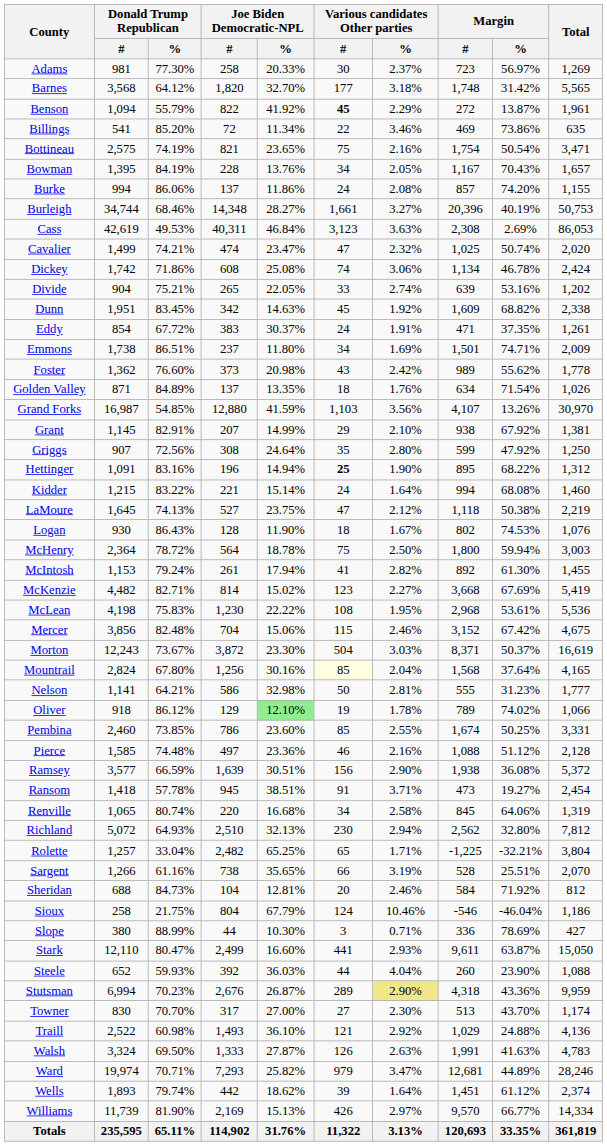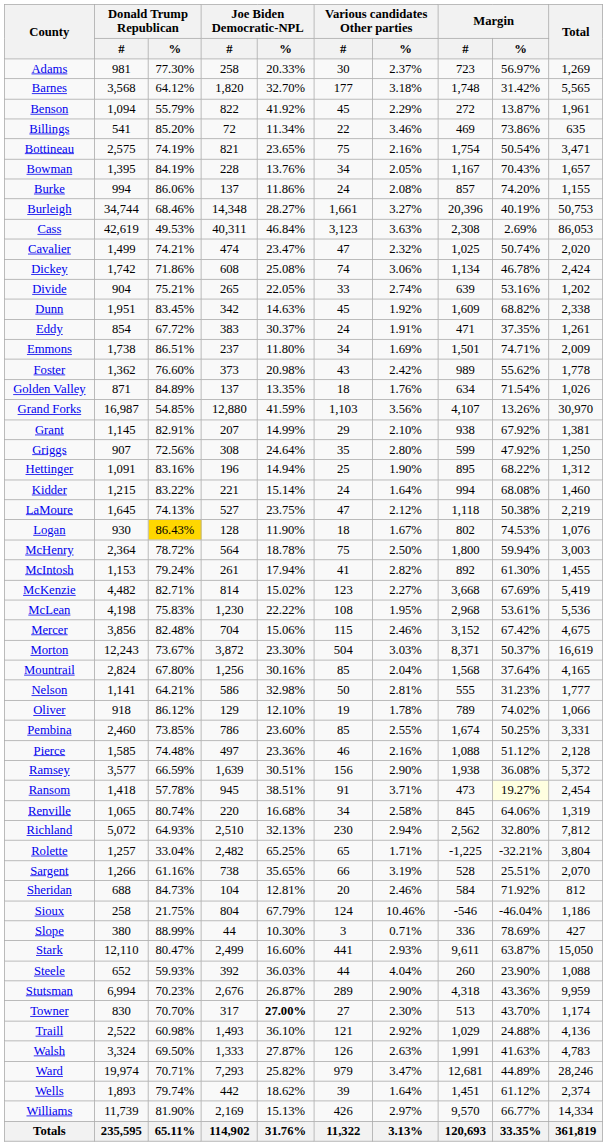(343, 108) bold -> (343, 108) normal
(343, 469) bold -> (343, 469) normal
(175, 529) no background -> (175, 529) gold background
(343, 670) lightyellow background -> (343, 670) no background
(286, 710) lightgreen background -> (286, 710) no background
(521, 790) no background -> (521, 790) lightyellow background
(406, 990) khaki background -> (406, 990) no background
(286, 1011) normal -> (286, 1011) bold
